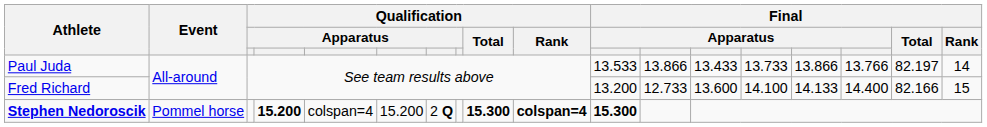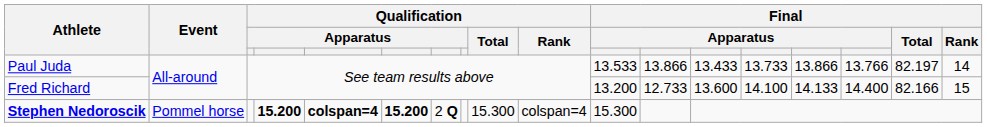(340, 111) normal -> (343, 111) bold
(402, 111) normal -> (406, 111) bold
(488, 111) bold -> (493, 111) normal
(552, 111) bold -> (554, 111) normal
(615, 111) bold -> (615, 111) normal
